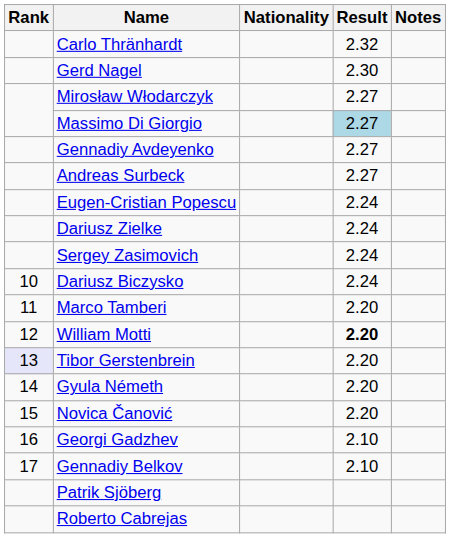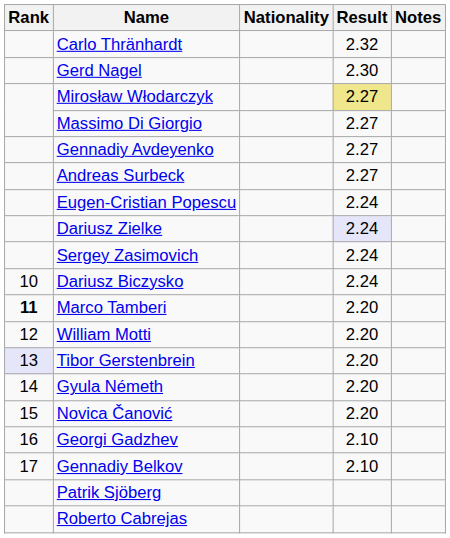(362, 96) no background -> (362, 96) khaki background
(362, 123) lightblue background -> (362, 123) no background
(362, 228) no background -> (362, 228) lavender background
(29, 307) normal -> (29, 307) bold
(362, 334) bold -> (362, 334) normal
